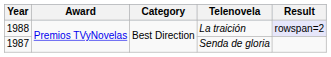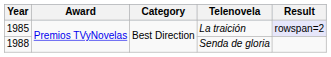(18, 28) 1988 -> (18, 28) 1985
(18, 44) 1987 -> (18, 44) 1988
